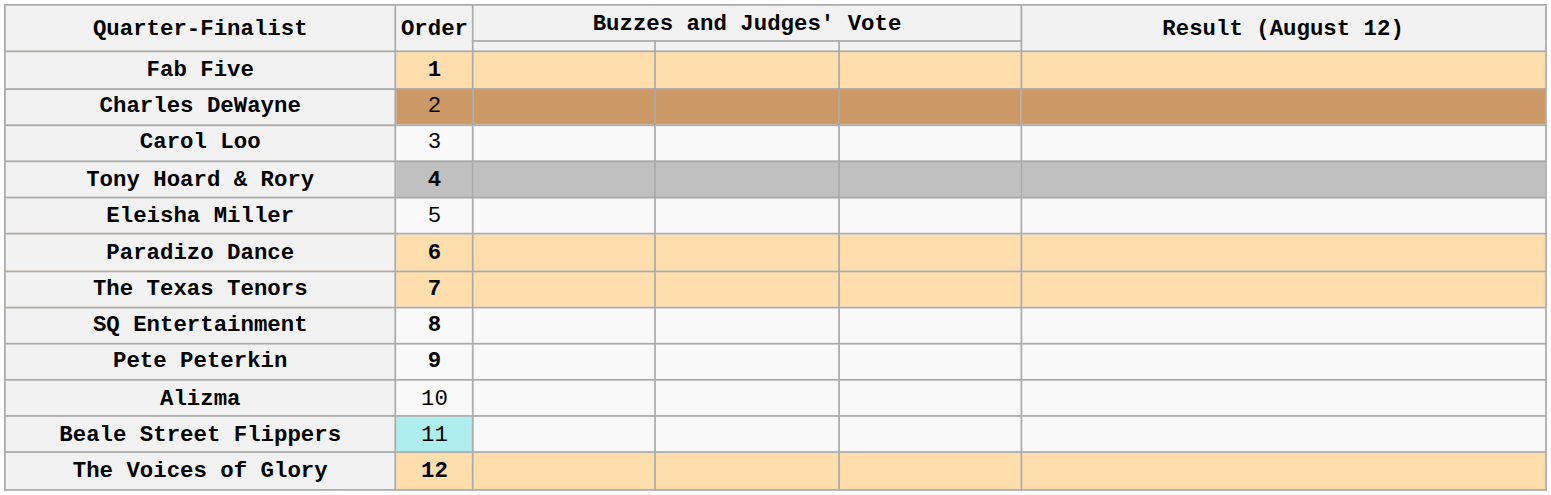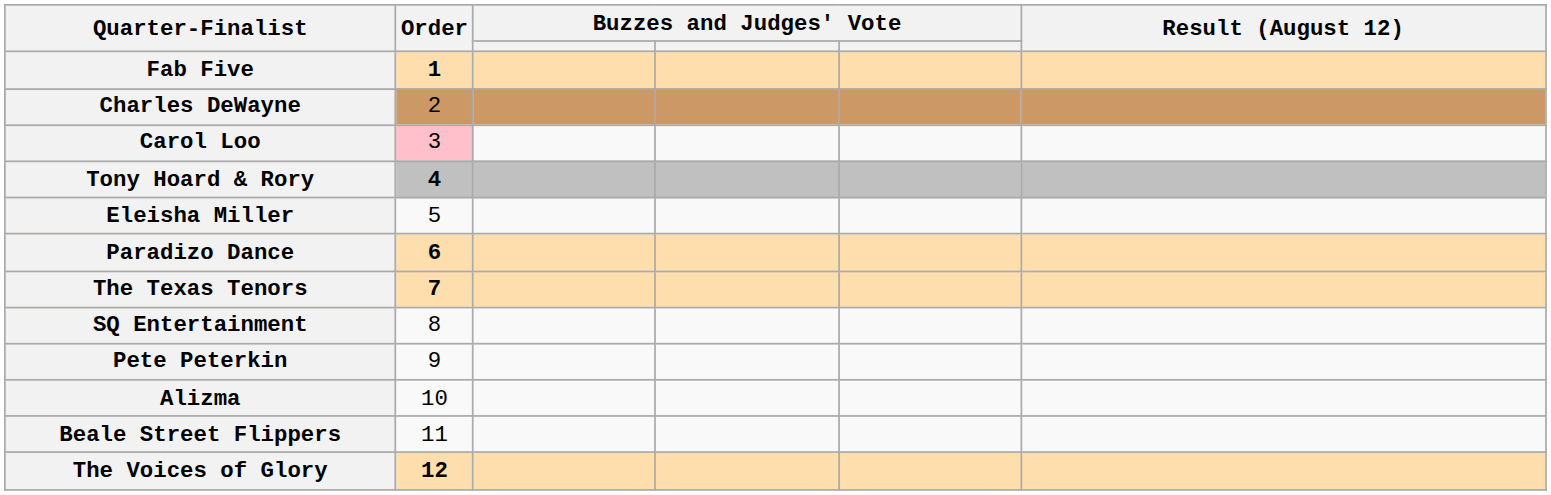(434, 143) no background -> (434, 143) pink background
(434, 325) bold -> (434, 325) normal
(434, 362) bold -> (434, 362) normal
(434, 435) paleturquoise background -> (434, 435) no background
